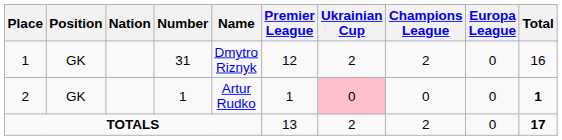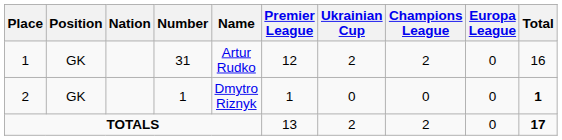(236, 59) Dmytro Riznyk -> (236, 59) Artur Rudko
(236, 96) Artur Rudko -> (236, 96) Dmytro Riznyk
(352, 96) pink background -> (352, 96) no background
